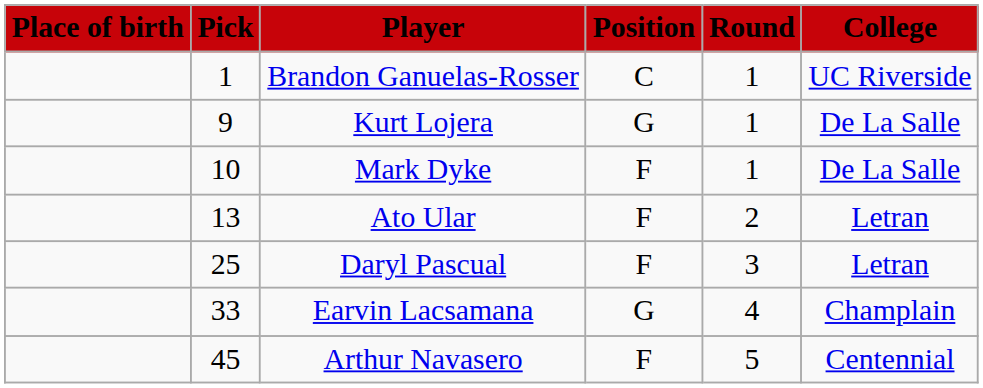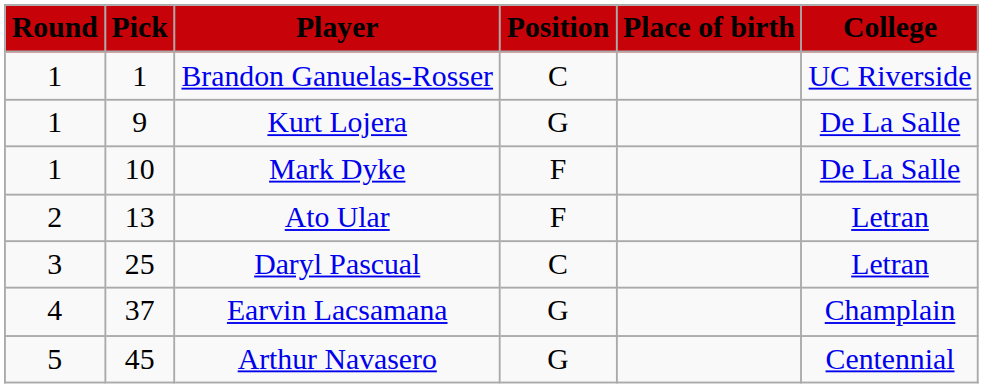columns swapped: (752, 28) <-> (98, 28)
(644, 264) F -> (558, 264) C
(226, 311) 33 -> (140, 311) 37
(644, 358) F -> (558, 358) G
